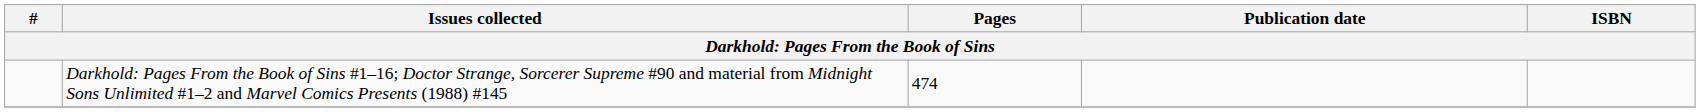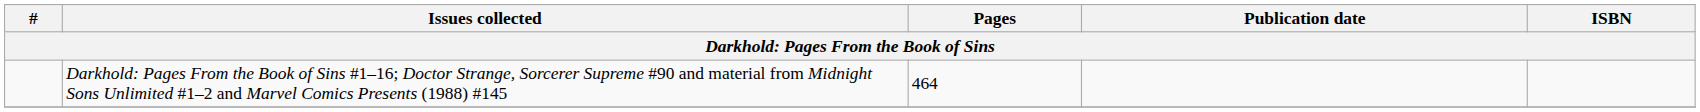(925, 83) 474 -> (925, 83) 464
